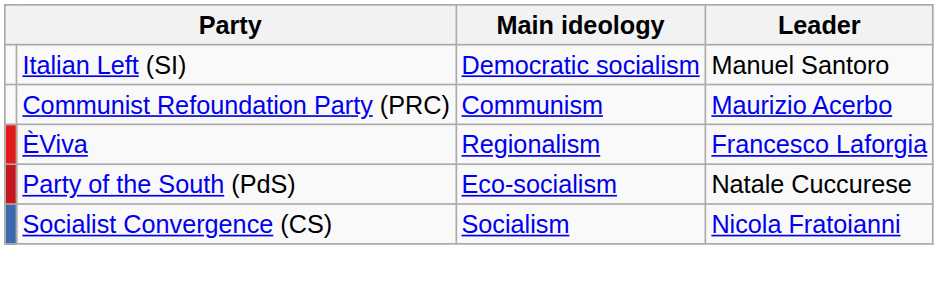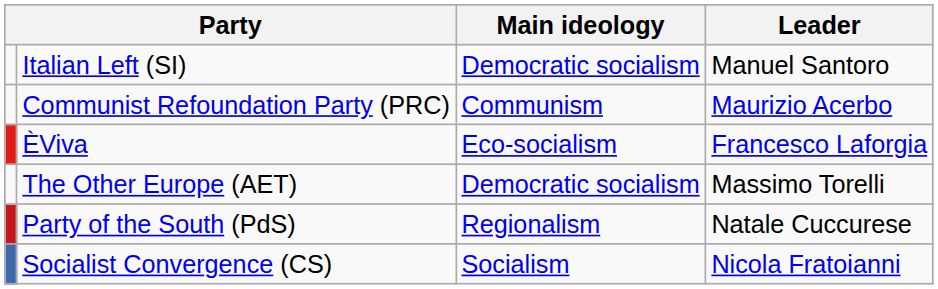(531, 145) Regionalism -> (539, 145) Eco-socialism
+ row: (160, 185)
(539, 185) Eco-socialism -> (531, 225) Regionalism
